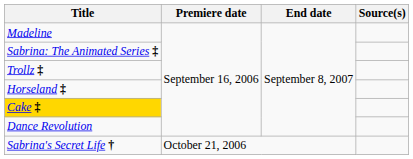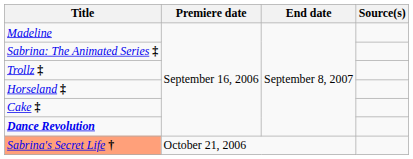(24, 107) gold background -> (24, 107) no background
(50, 126) normal -> (51, 126) bold
(61, 145) no background -> (61, 145) lightsalmon background
